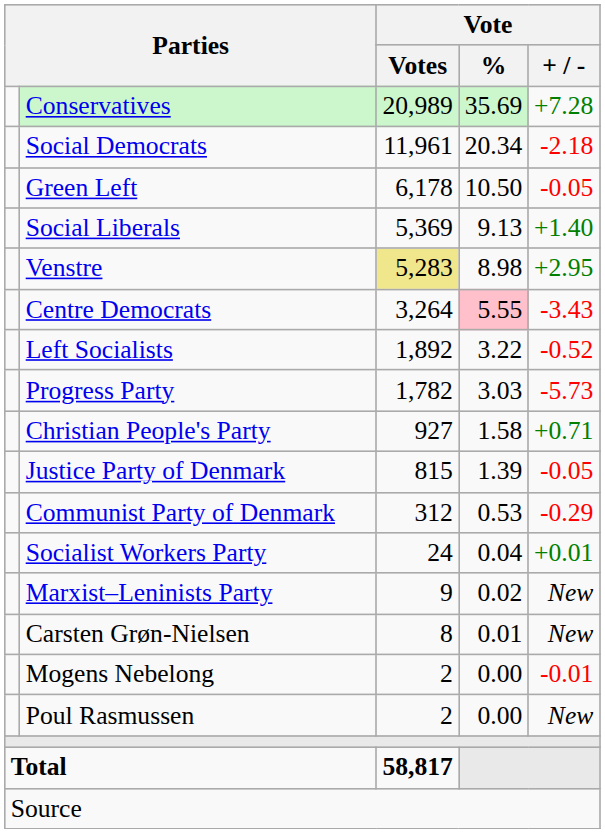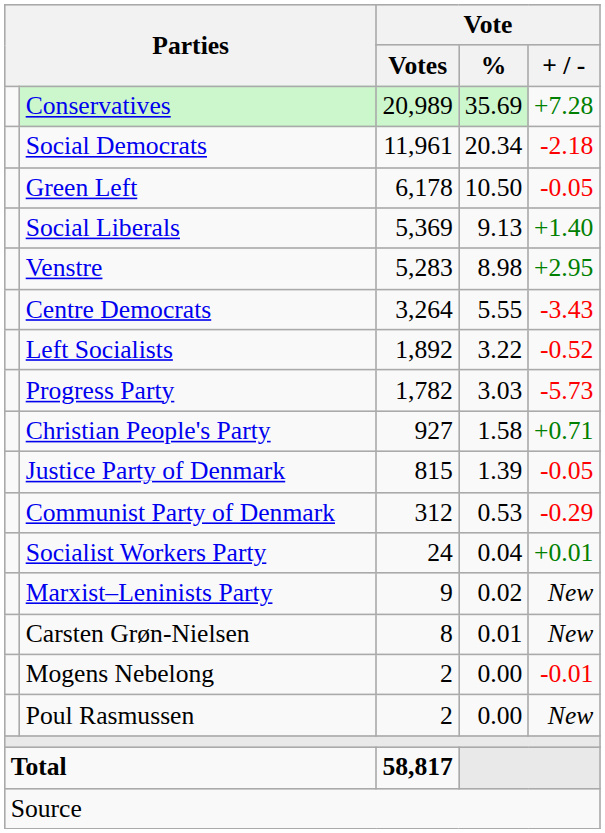(424, 268) khaki background -> (424, 268) no background
(500, 308) pink background -> (500, 308) no background
